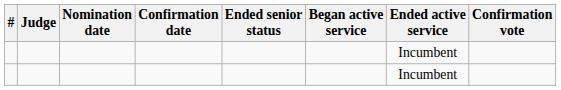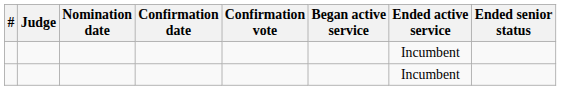columns swapped: (512, 23) <-> (264, 23)
